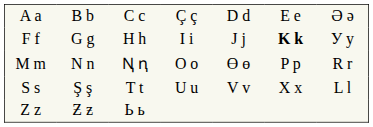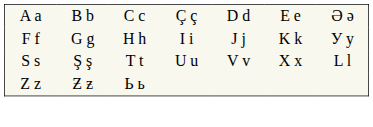(291, 38) bold -> (291, 38) normal
- row: (31, 63)
